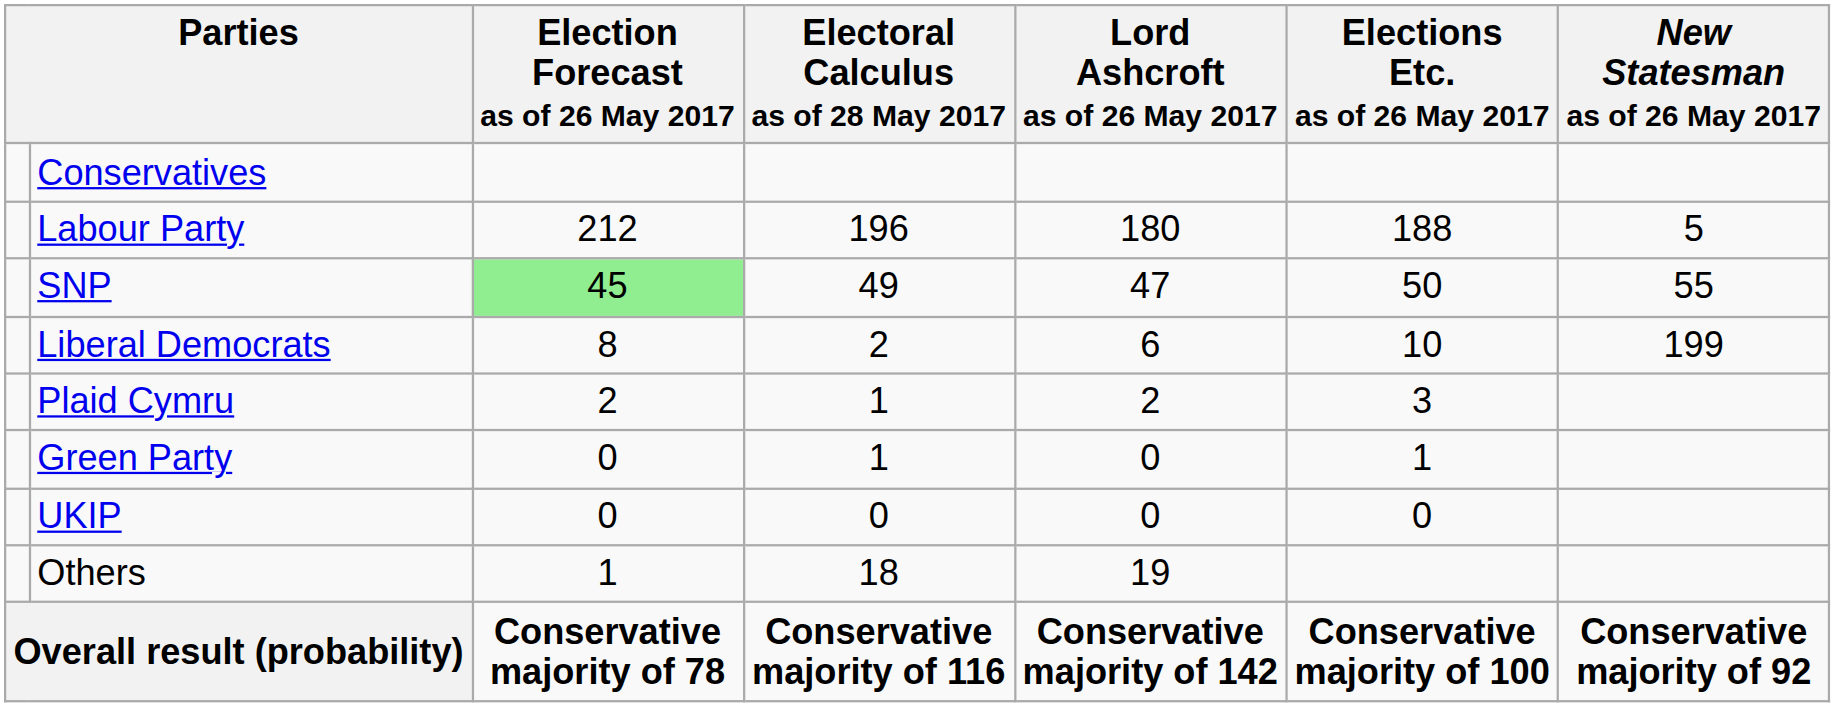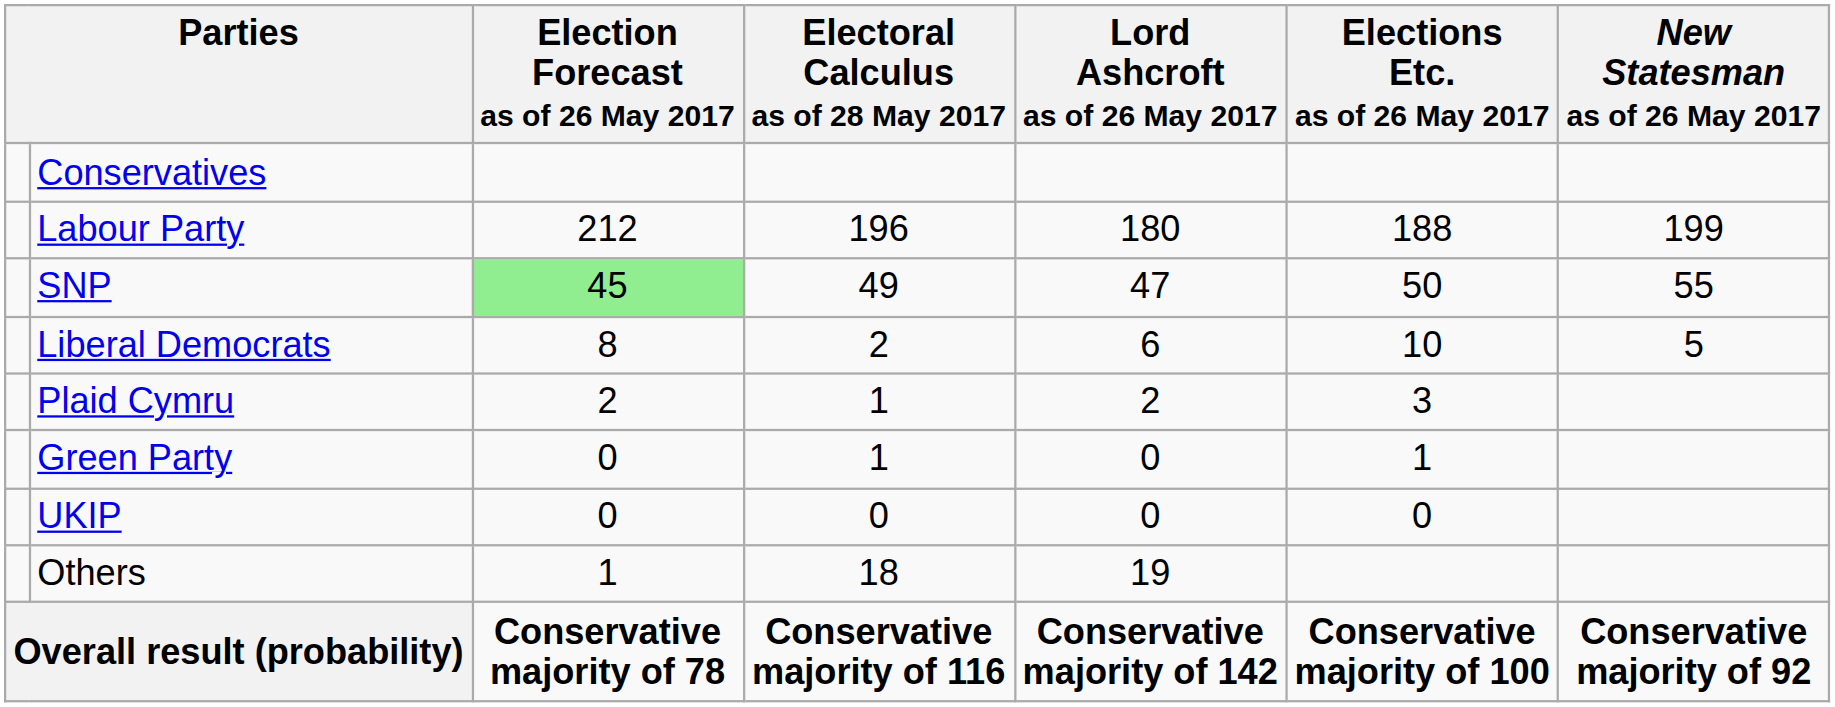(1694, 229) 5 -> (1694, 229) 199
(1694, 343) 199 -> (1694, 343) 5
